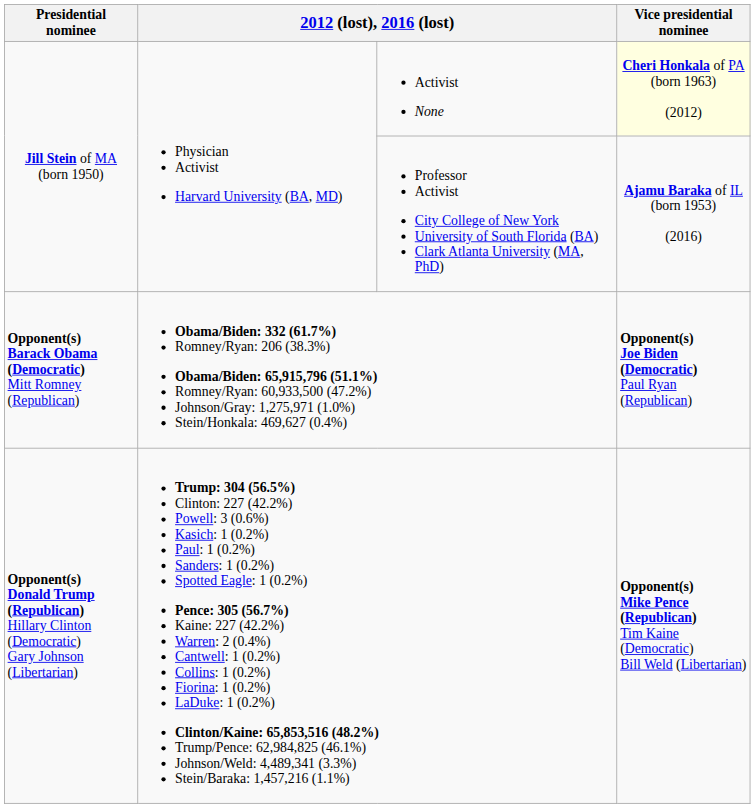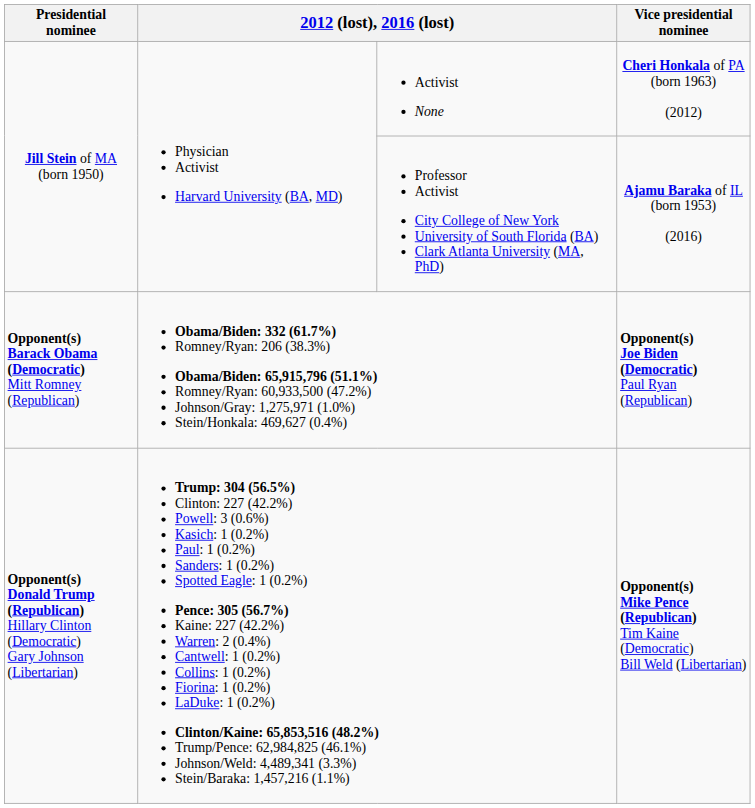(684, 88) lightyellow background -> (684, 88) no background
